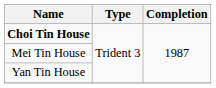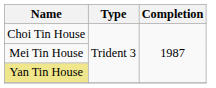(48, 33) bold -> (46, 33) normal
(48, 72) no background -> (46, 72) khaki background
